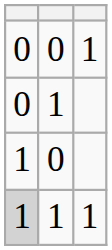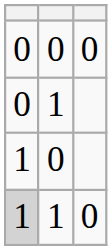(90, 48) 1 -> (90, 48) 0
(90, 216) 1 -> (90, 216) 0
